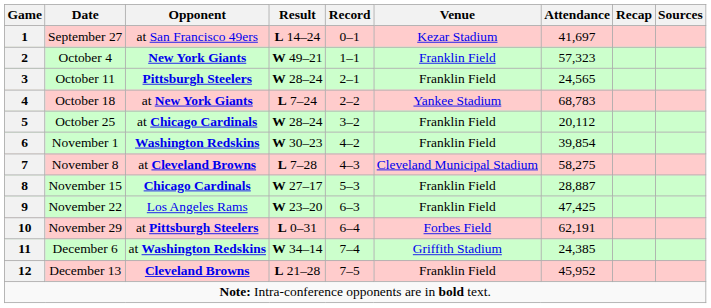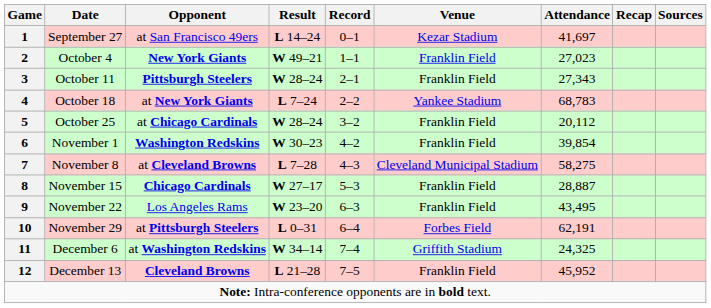(577, 57) 57,323 -> (577, 57) 27,023
(577, 79) 24,565 -> (577, 79) 27,343
(577, 206) 47,425 -> (577, 206) 43,495
(577, 249) 24,385 -> (577, 249) 24,325
